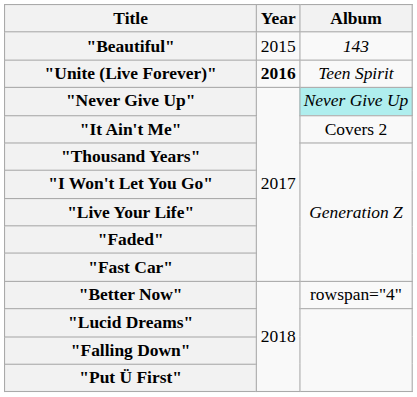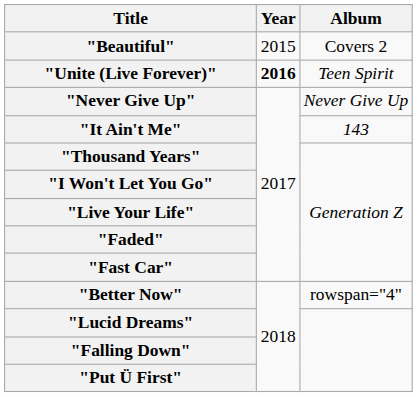(356, 45) 143 -> (356, 45) Covers 2
(356, 101) paleturquoise background -> (356, 101) no background
(356, 128) Covers 2 -> (356, 128) 143
